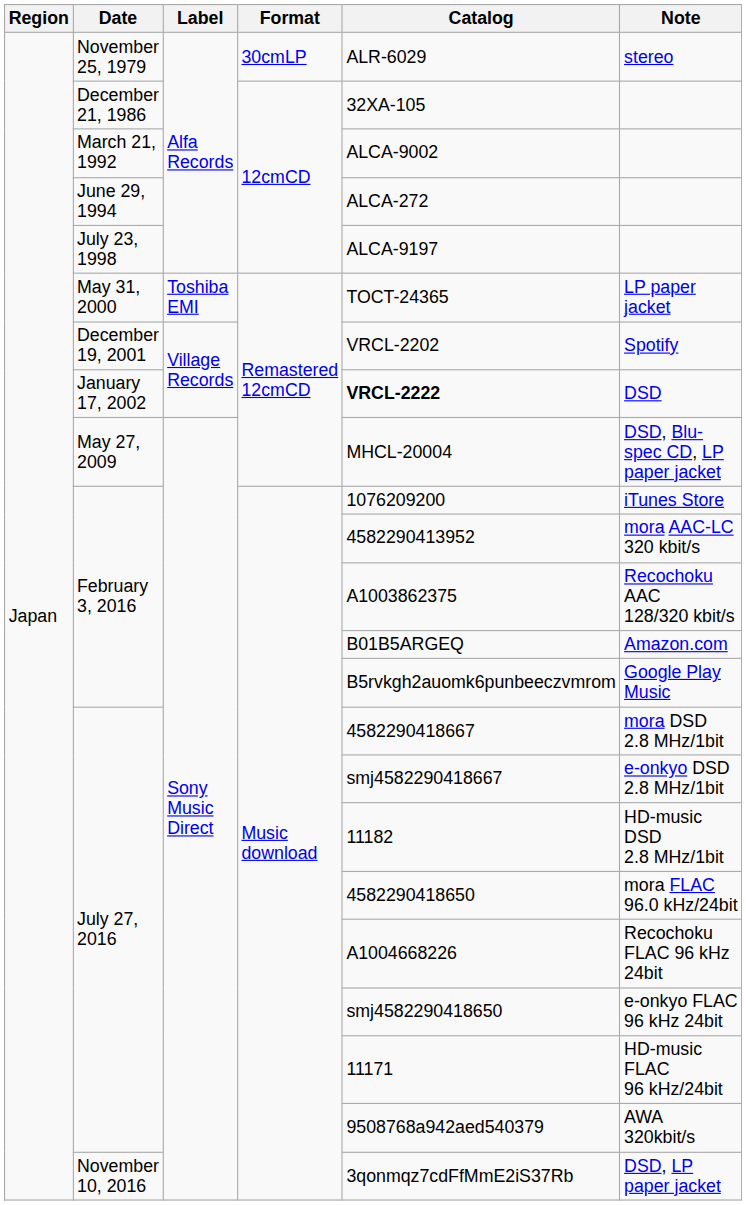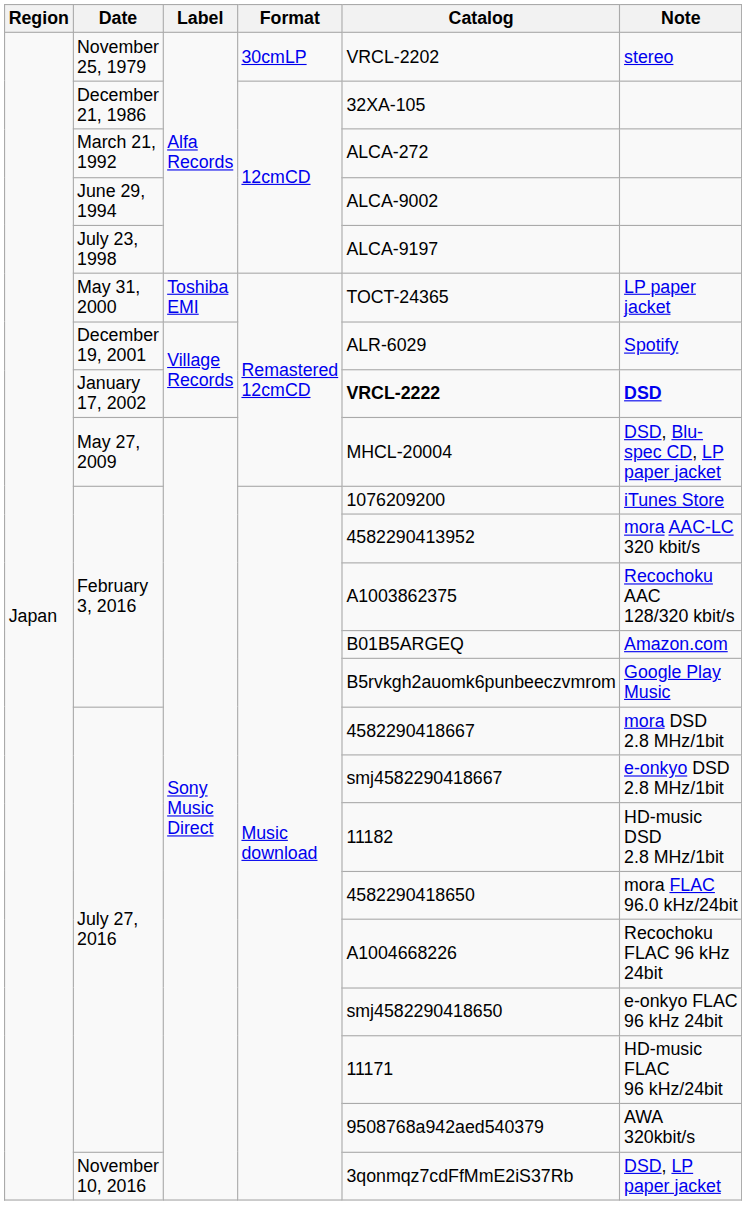(386, 56) ALR-6029 -> (393, 56) VRCL-2202
(392, 153) ALCA-9002 -> (387, 153) ALCA-272
(387, 201) ALCA-272 -> (392, 201) ALCA-9002
(393, 345) VRCL-2202 -> (386, 345) ALR-6029
(643, 393) normal -> (643, 393) bold
